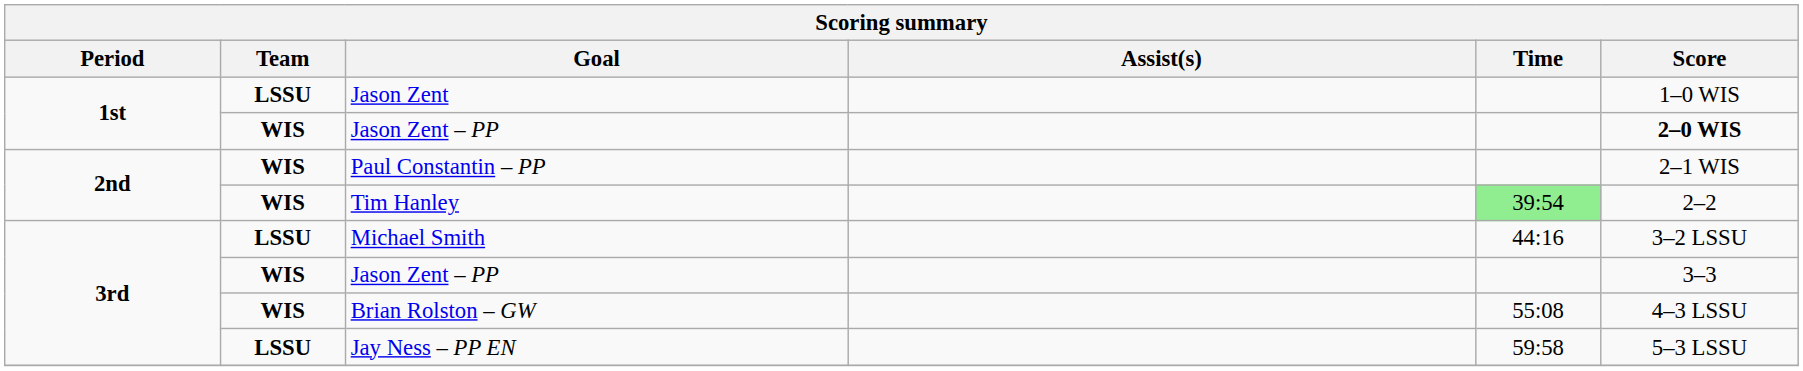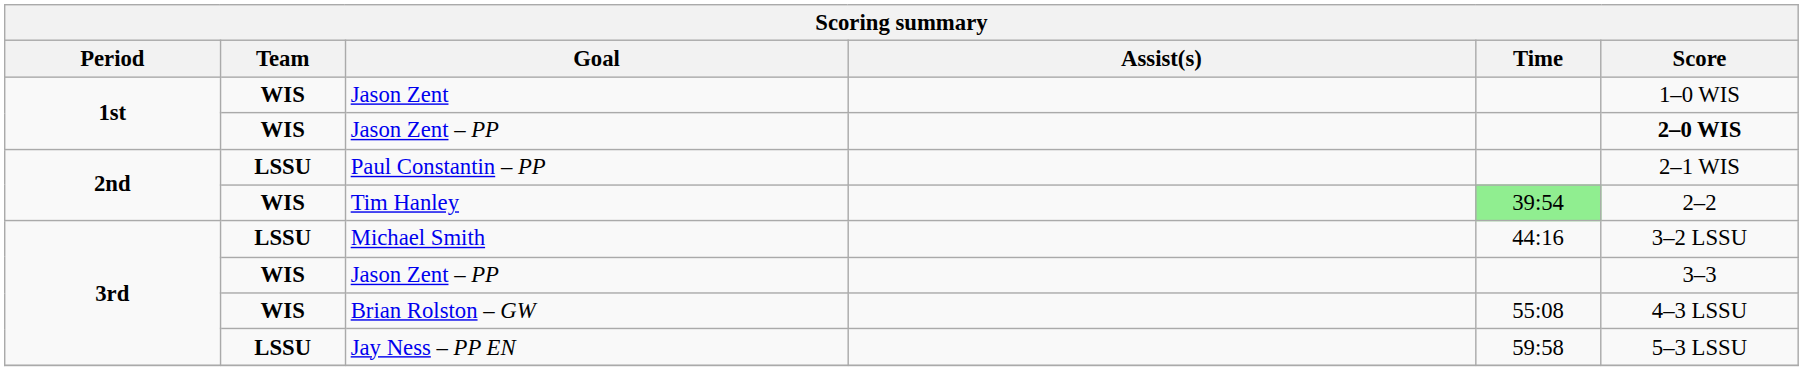(283, 94) LSSU -> (283, 94) WIS
(283, 166) WIS -> (283, 166) LSSU
